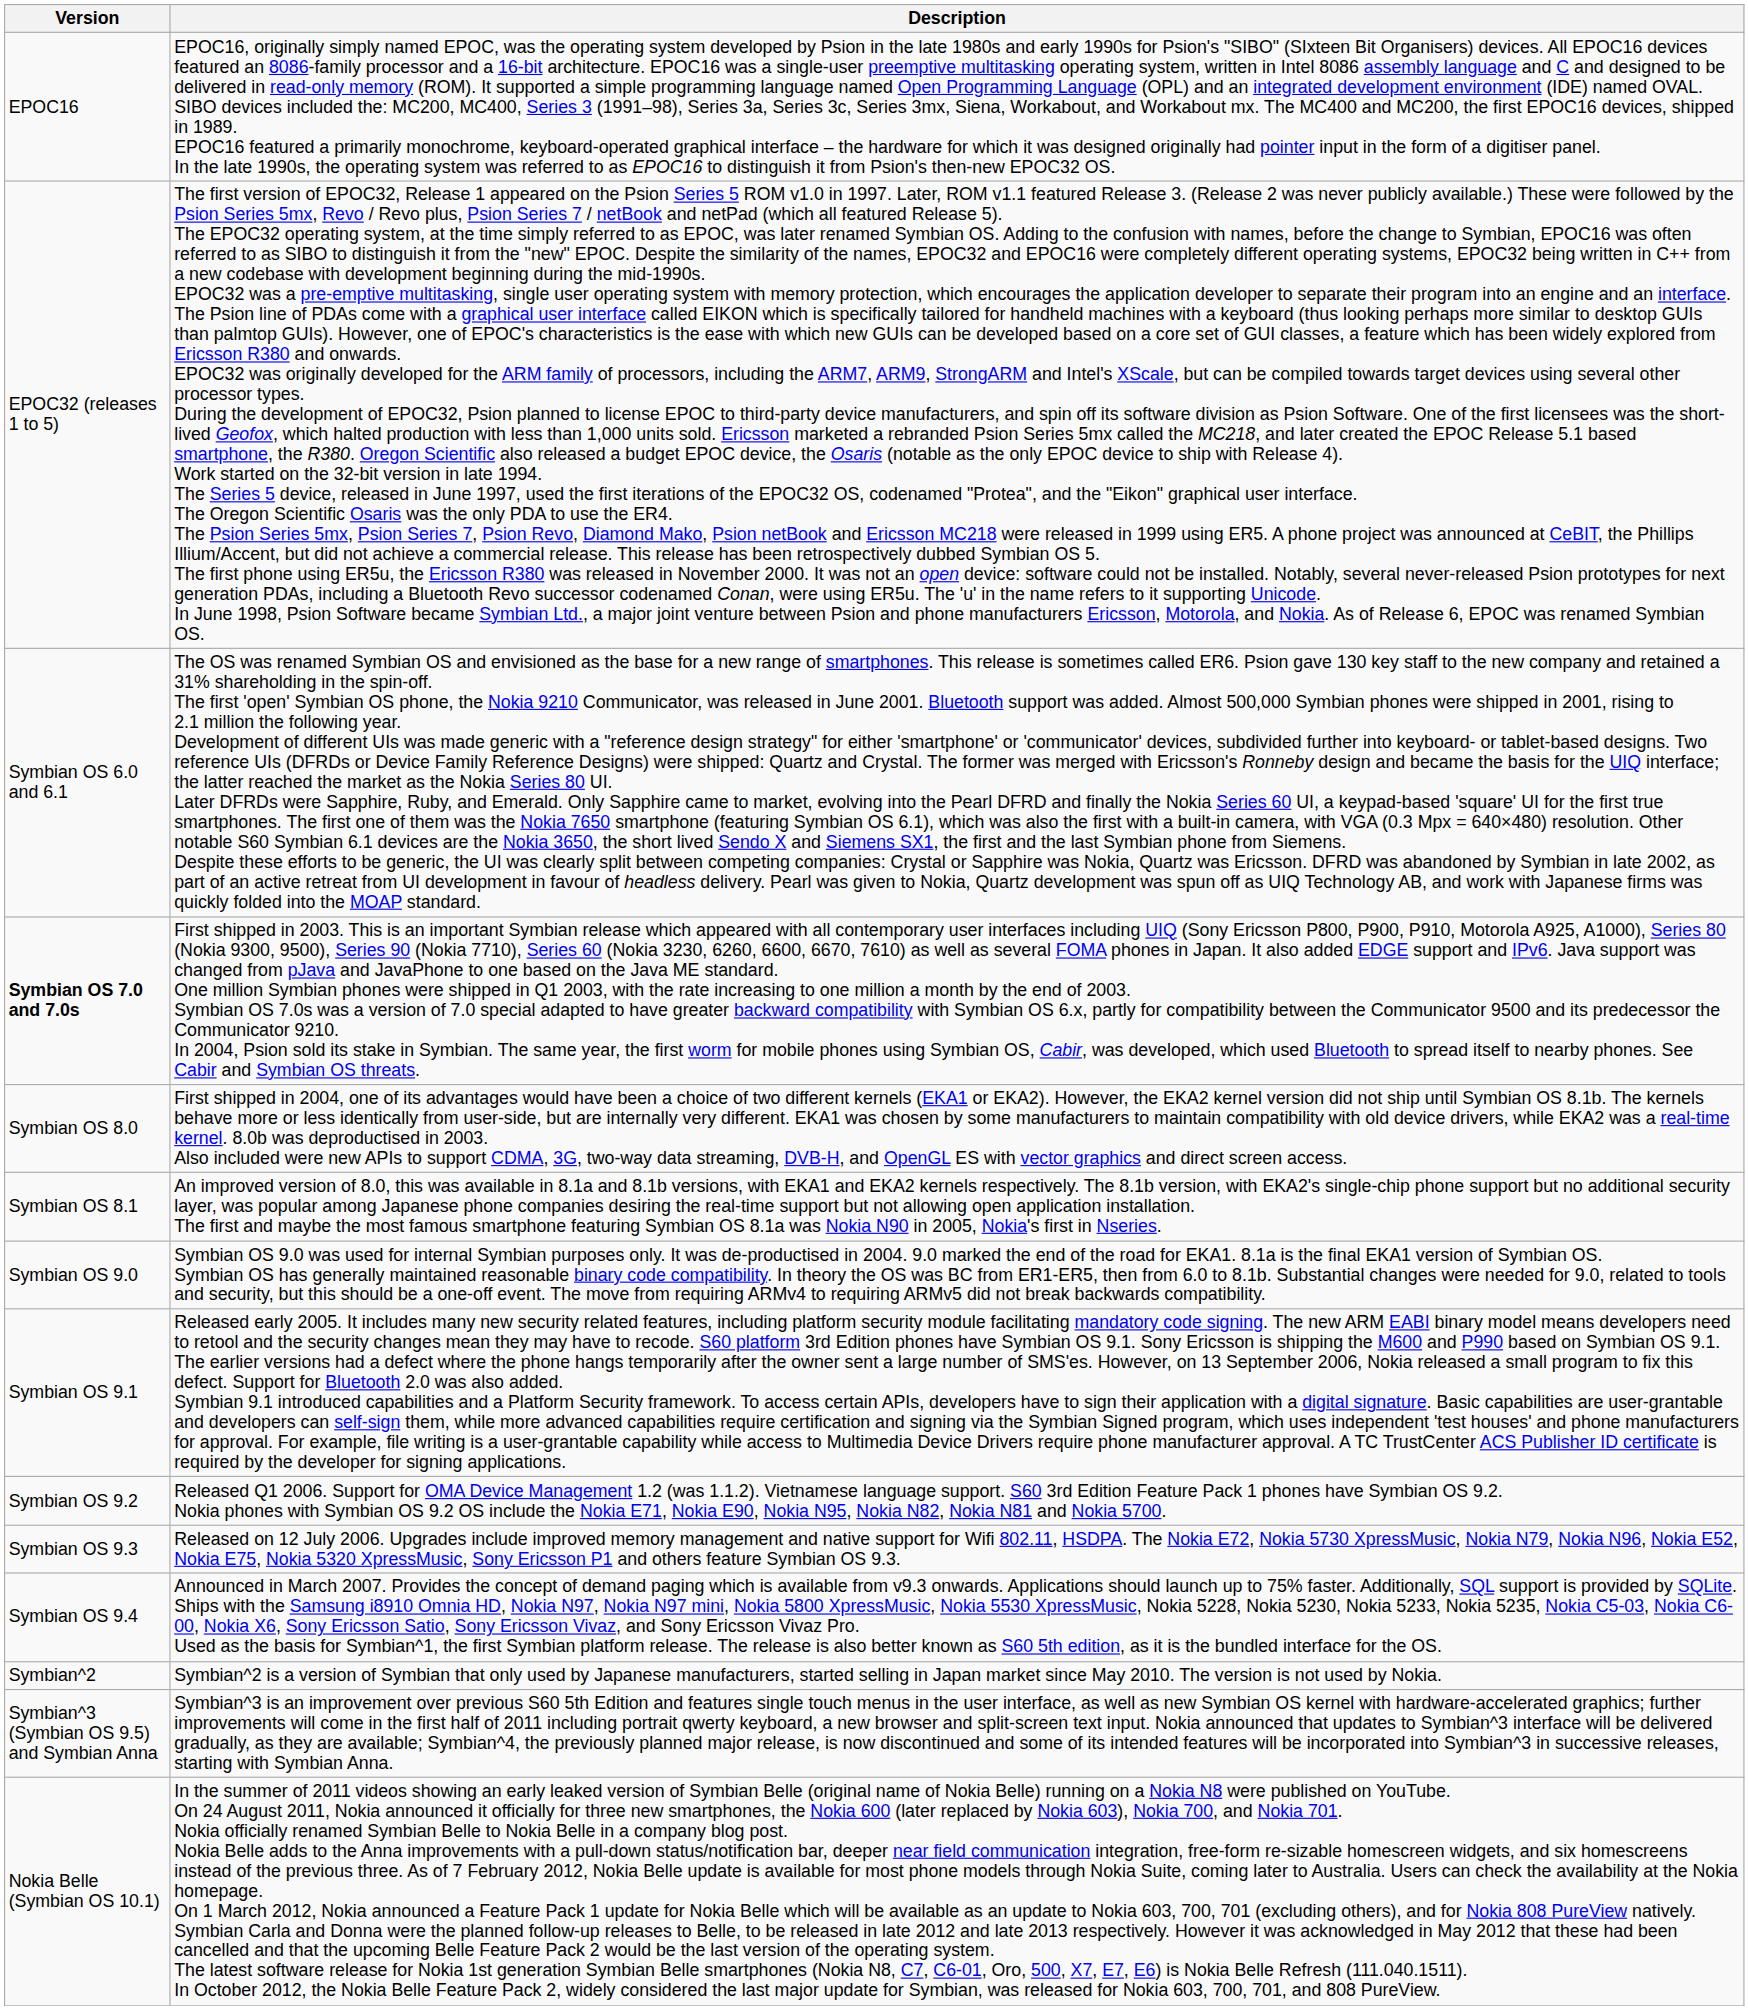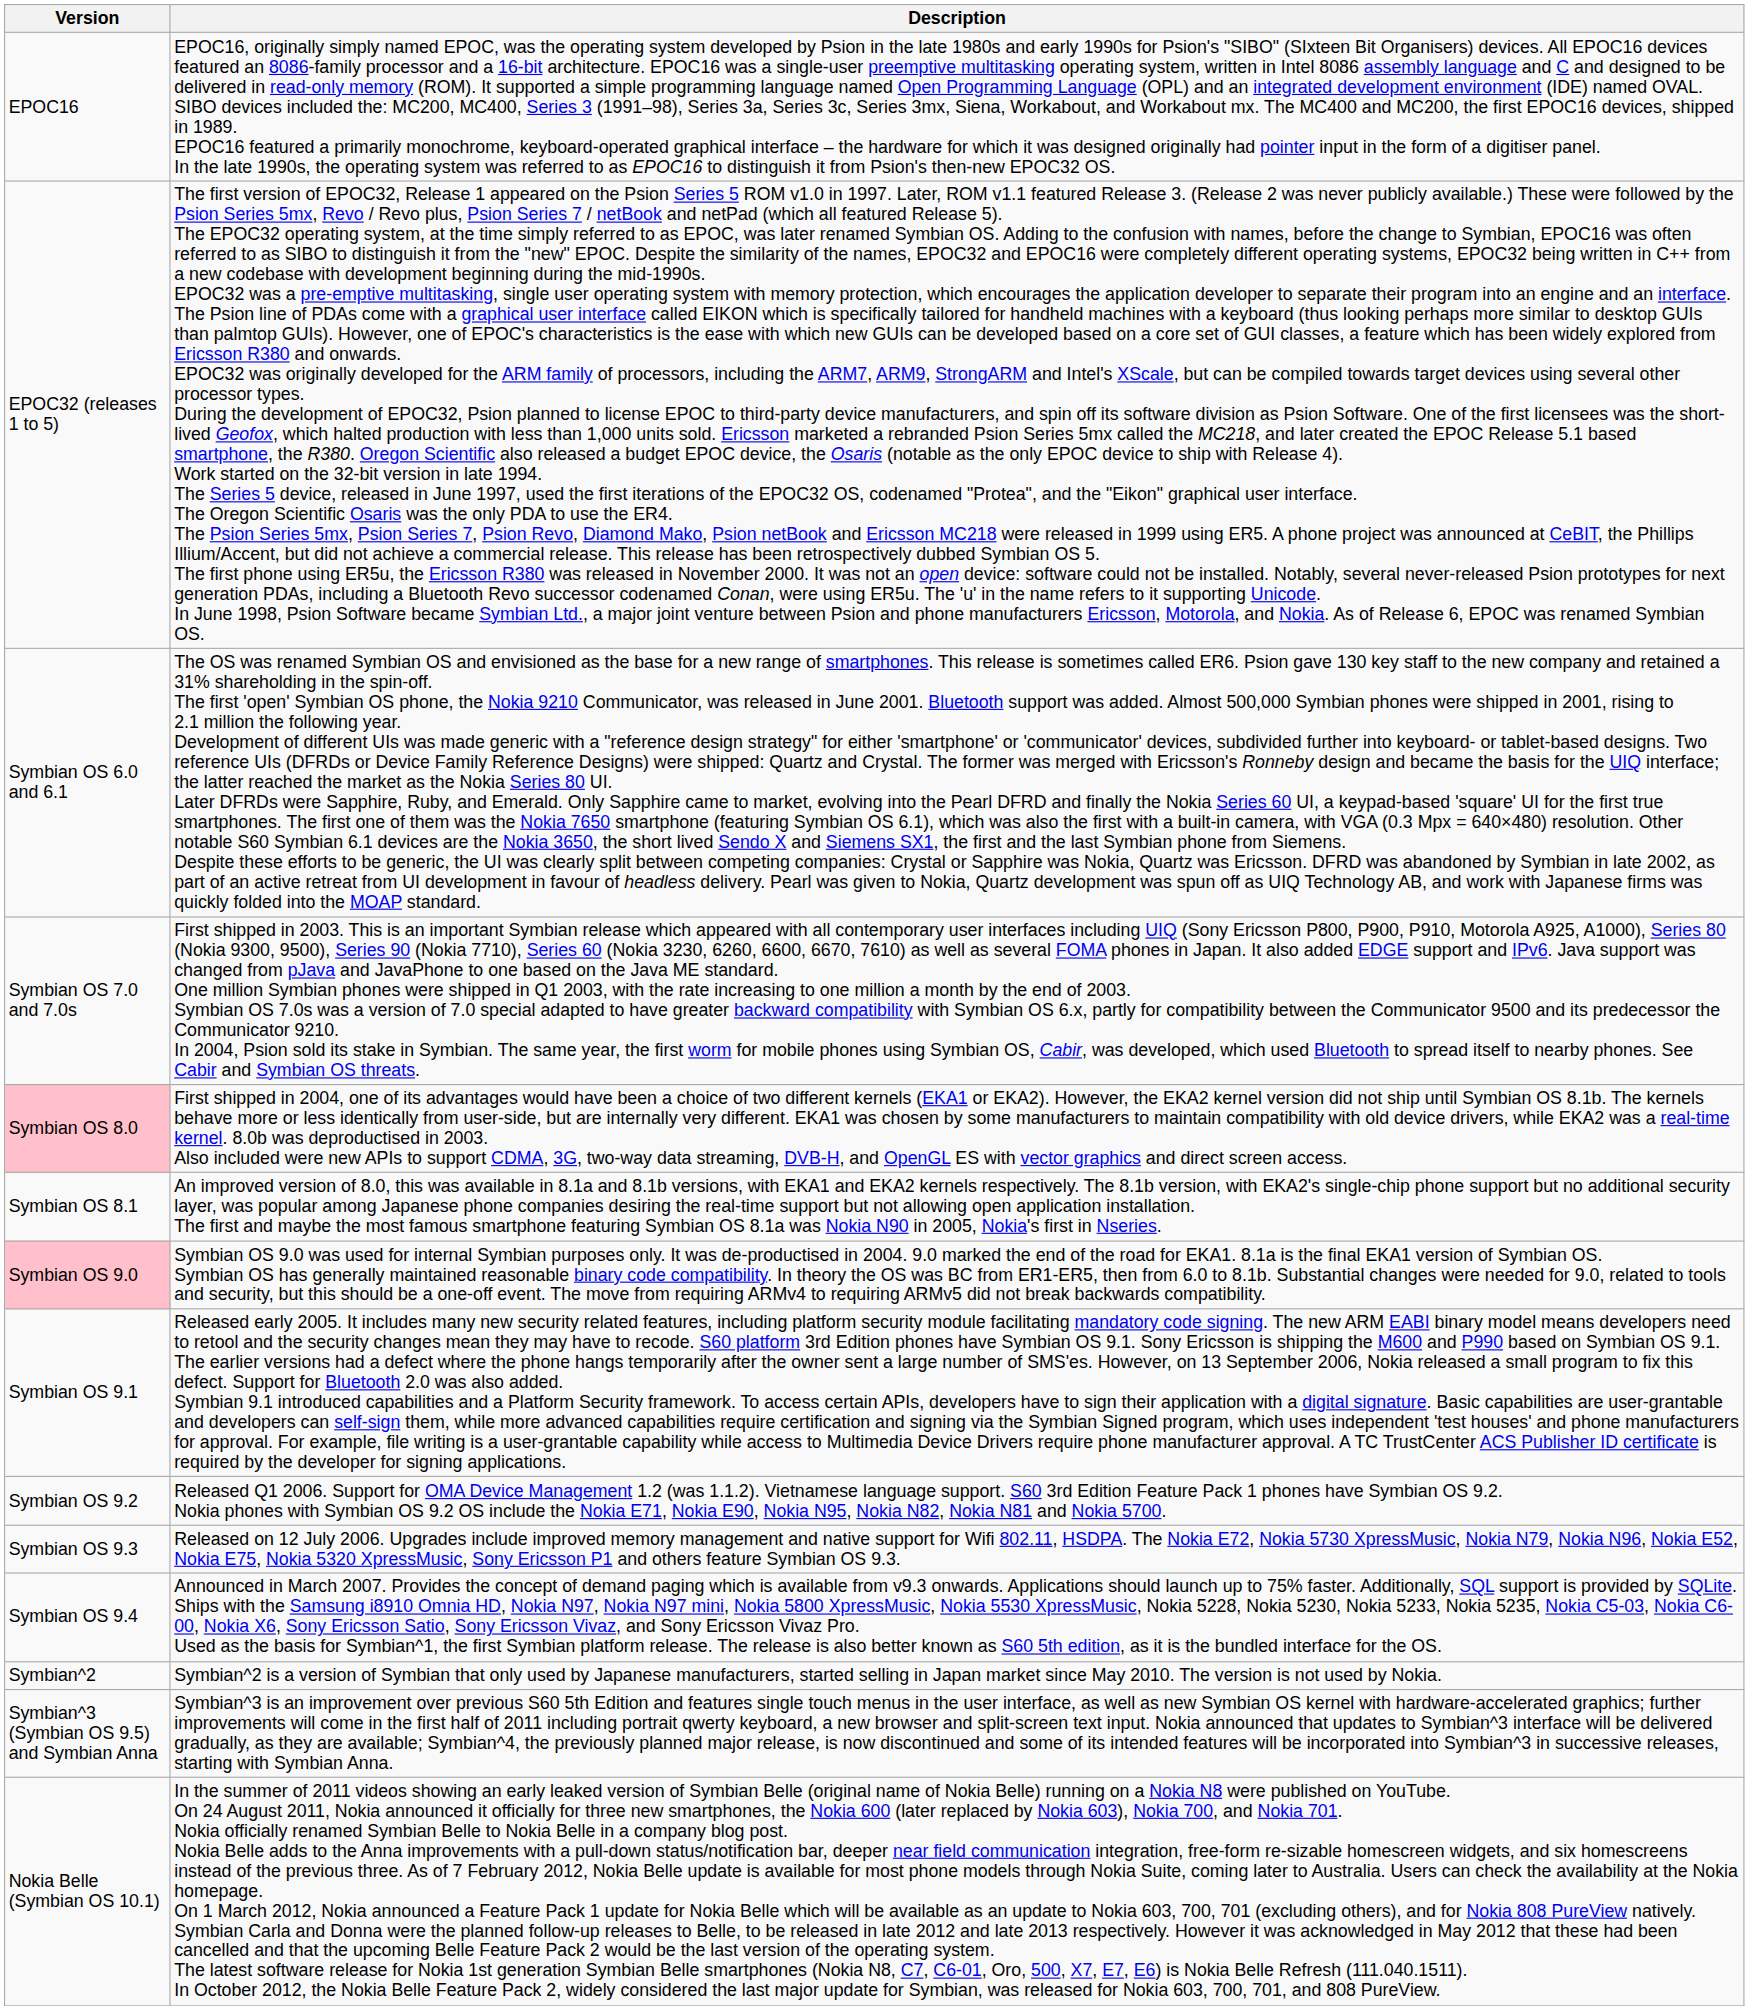(76, 1000) bold -> (73, 1000) normal
(73, 1128) no background -> (73, 1128) pink background
(73, 1274) no background -> (73, 1274) pink background
